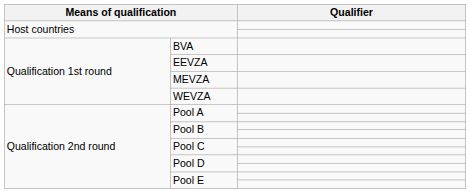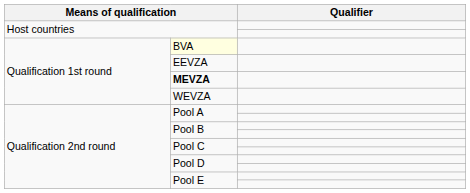(183, 46) no background -> (183, 46) lightyellow background
(191, 79) normal -> (191, 79) bold
